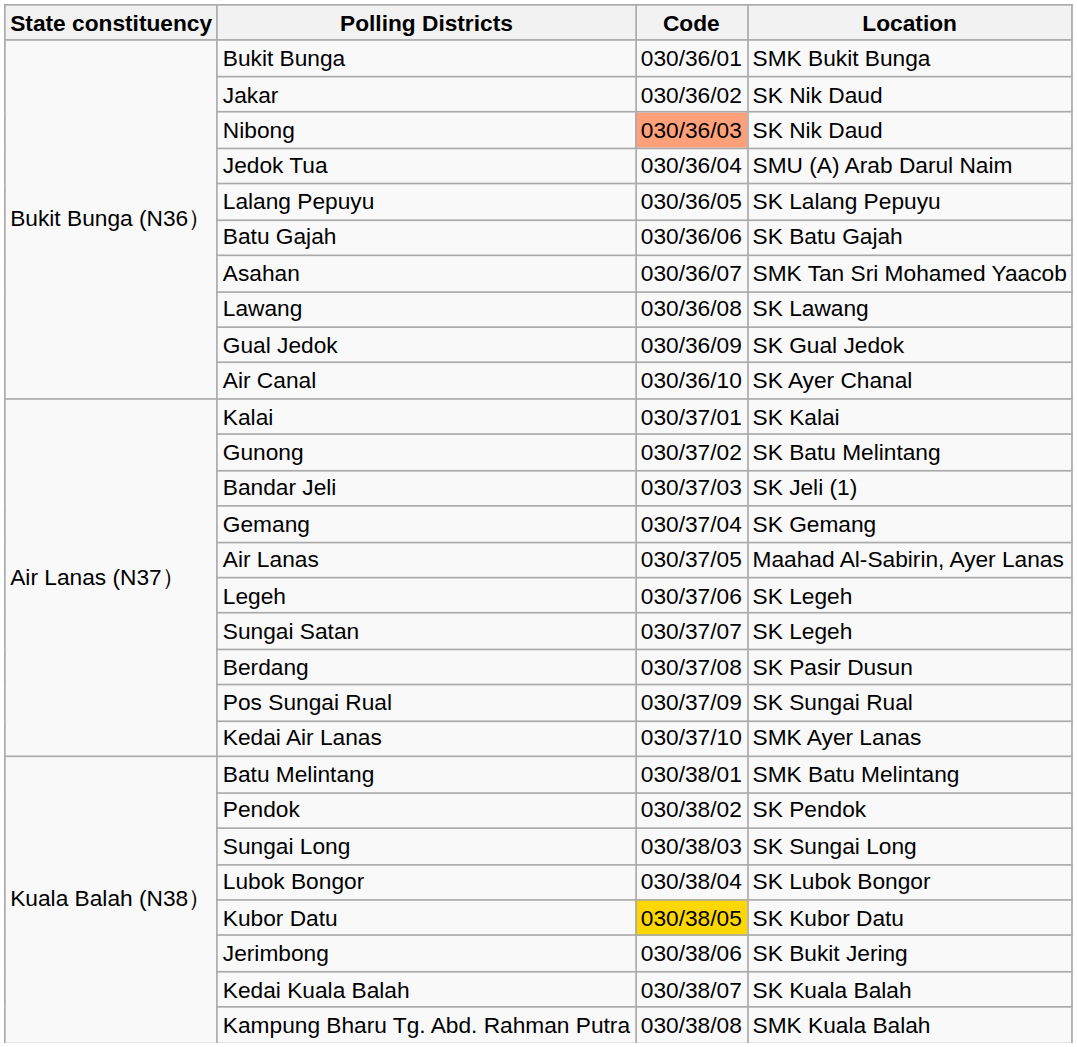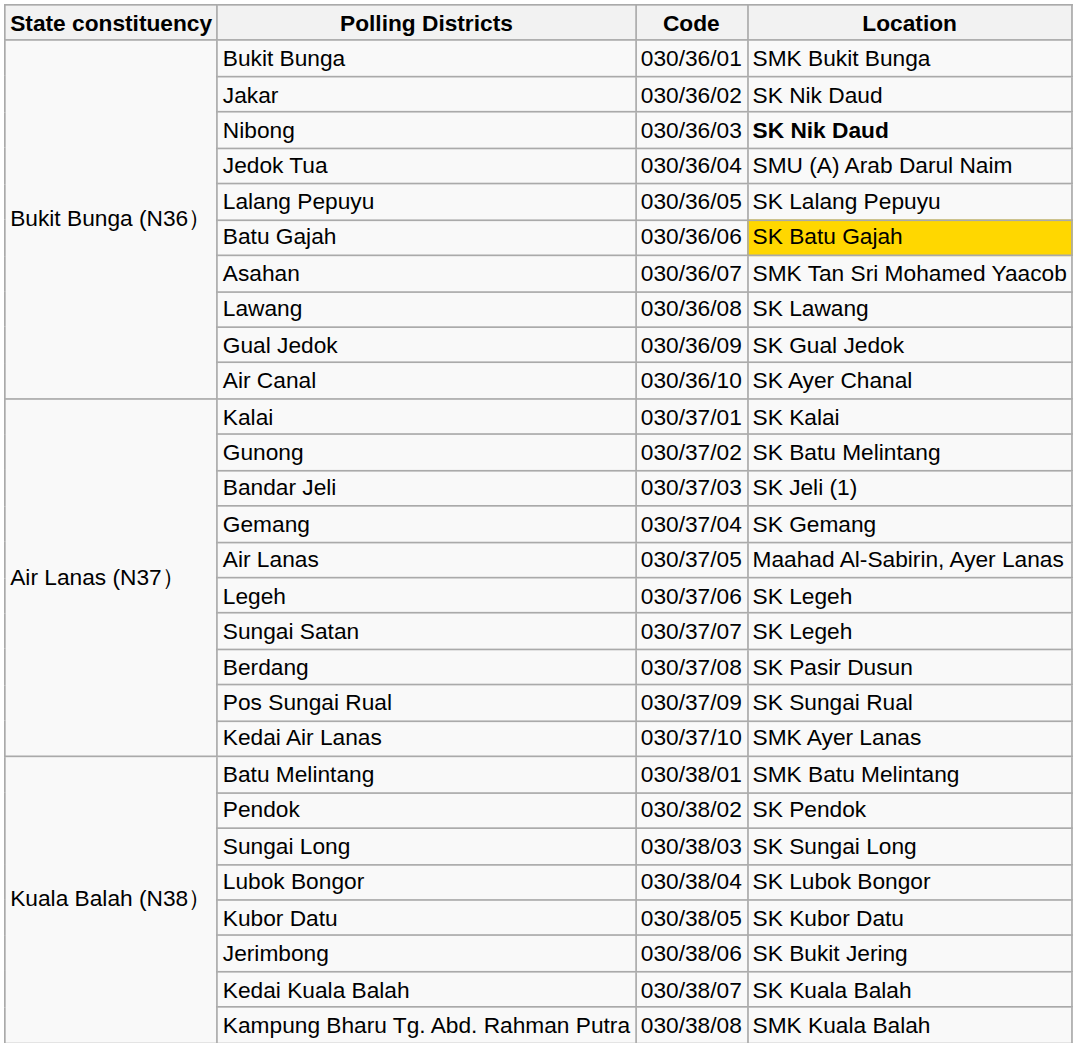(691, 130) lightsalmon background -> (691, 130) no background
(818, 130) normal -> (821, 130) bold
(828, 237) no background -> (828, 237) gold background
(691, 917) gold background -> (691, 917) no background
